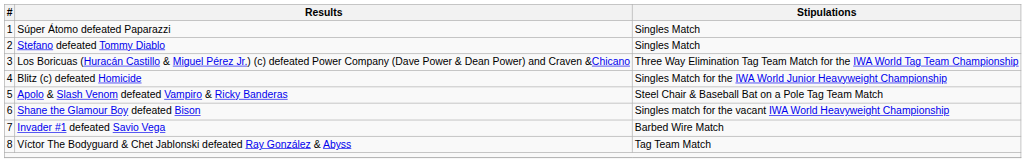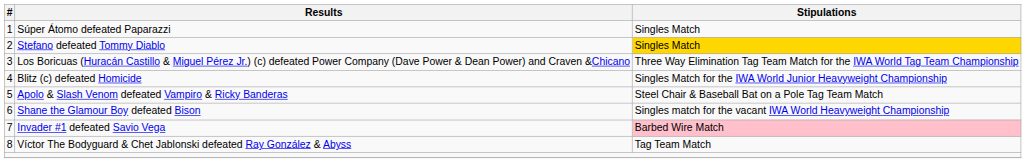(667, 45) no background -> (667, 45) gold background
(679, 128) no background -> (679, 128) pink background
